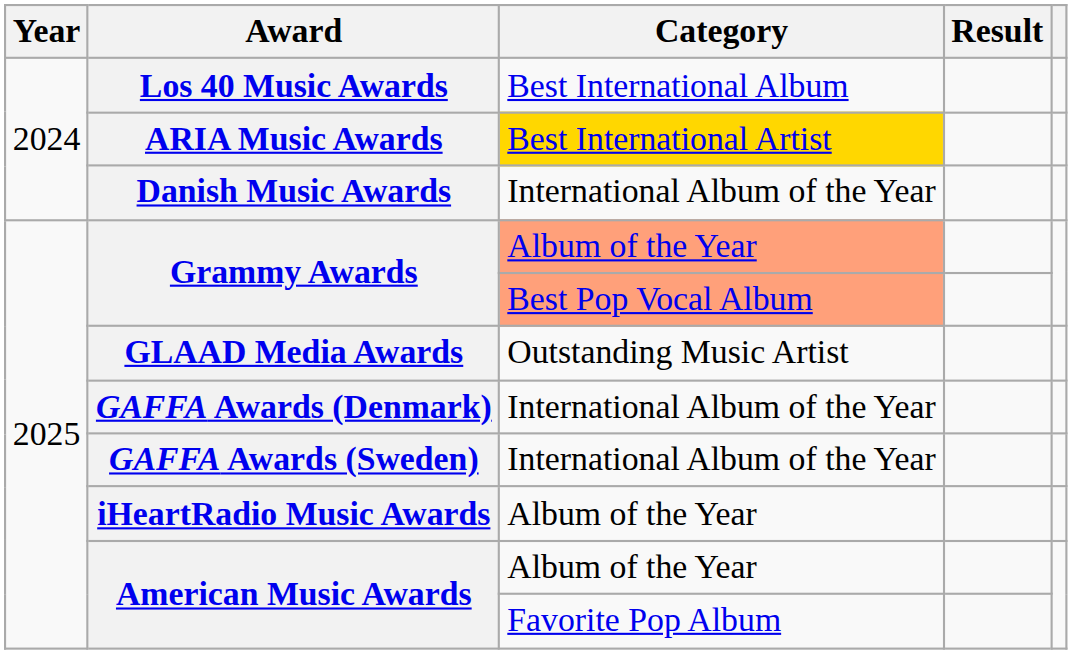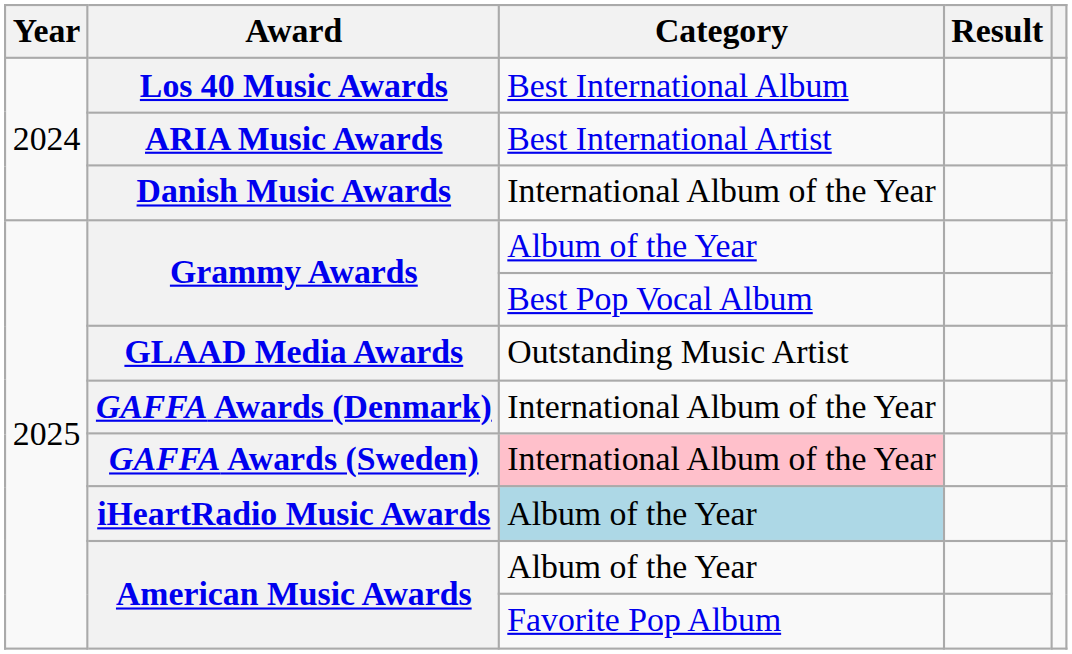(670, 138) gold background -> (670, 138) no background
(632, 245) lightsalmon background -> (632, 245) no background
(660, 298) lightsalmon background -> (660, 298) no background
(722, 459) no background -> (722, 459) pink background
(632, 513) no background -> (632, 513) lightblue background
